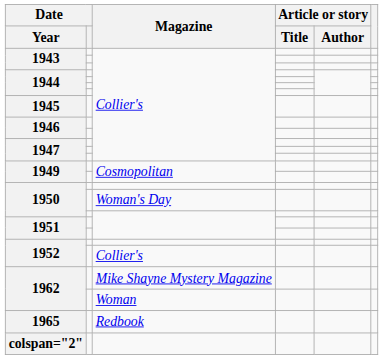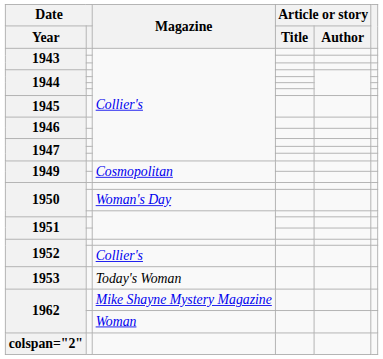+ row: (46, 278)
- row: (46, 321)
